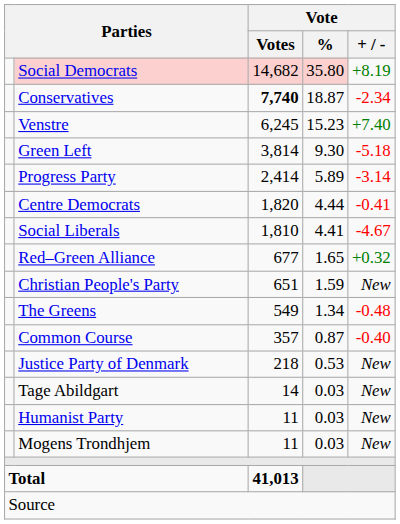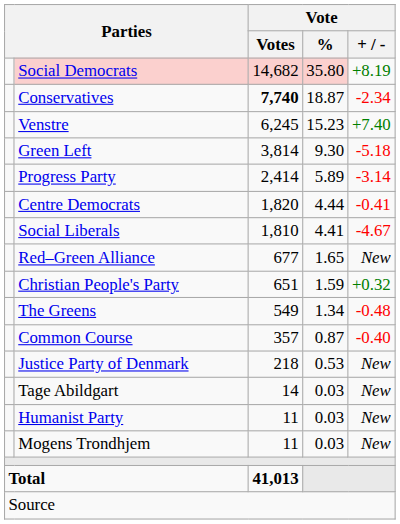(371, 257) +0.32 -> (376, 257) New
(376, 284) New -> (371, 284) +0.32
